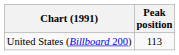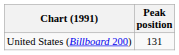(154, 41) 113 -> (154, 41) 131
